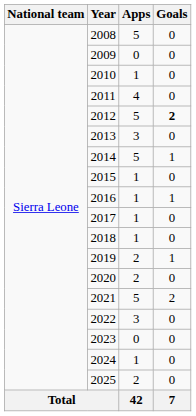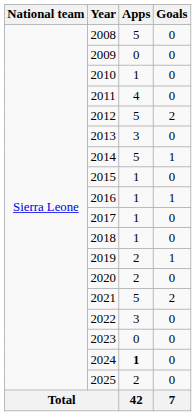(172, 116) bold -> (172, 116) normal
(136, 359) normal -> (136, 359) bold
